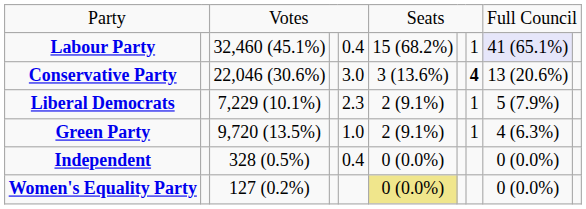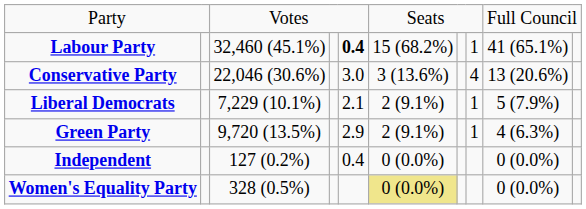(353, 47) normal -> (353, 47) bold
(528, 47) lavender background -> (528, 47) no background
(474, 75) bold -> (474, 75) normal
(353, 103) 2.3 -> (353, 103) 2.1
(353, 132) 1.0 -> (353, 132) 2.9
(269, 160) 328 (0.5%) -> (269, 160) 127 (0.2%)
(269, 189) 127 (0.2%) -> (269, 189) 328 (0.5%)
